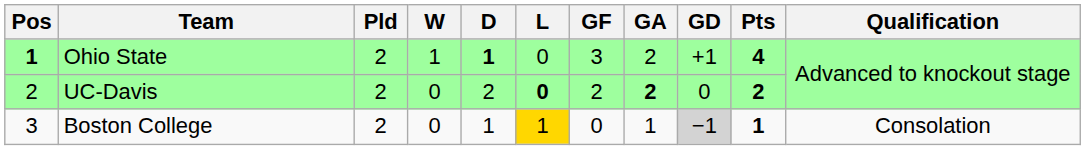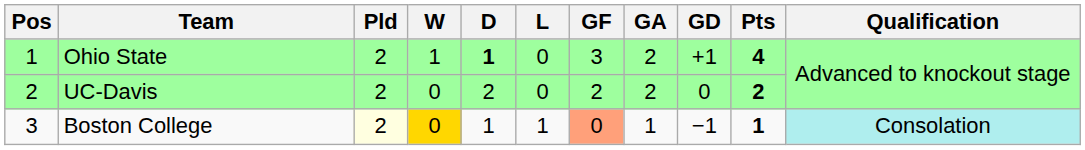(32, 56) bold -> (32, 56) normal
(543, 91) bold -> (543, 91) normal
(650, 91) bold -> (650, 91) normal
(381, 126) no background -> (381, 126) lightyellow background
(435, 126) no background -> (435, 126) gold background
(543, 126) gold background -> (543, 126) no background
(596, 126) no background -> (596, 126) lightsalmon background
(704, 126) lightgrey background -> (704, 126) no background
(933, 126) no background -> (933, 126) paleturquoise background
